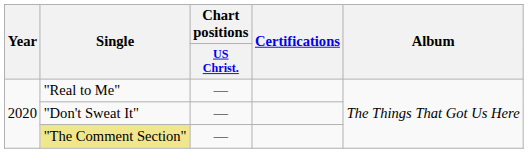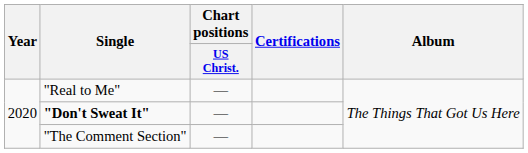(91, 113) normal -> (97, 113) bold
(115, 136) khaki background -> (115, 136) no background
